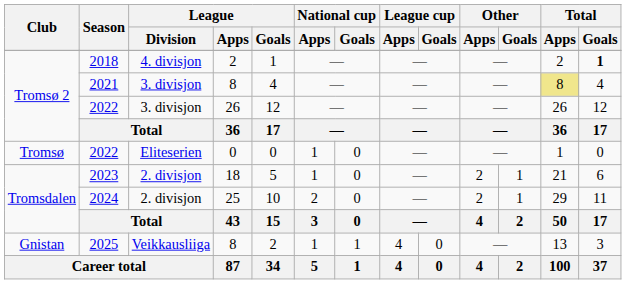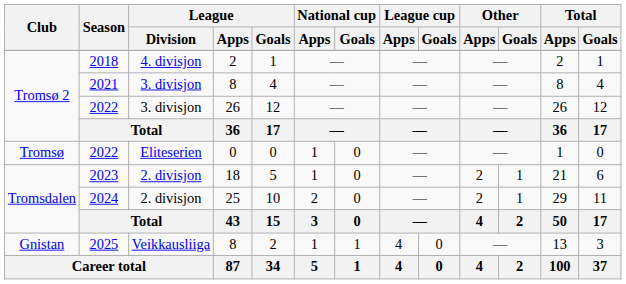(600, 61) bold -> (600, 61) normal
(560, 84) khaki background -> (560, 84) no background
